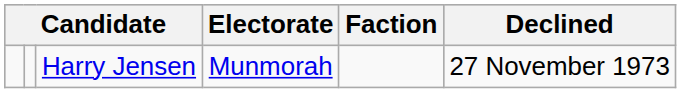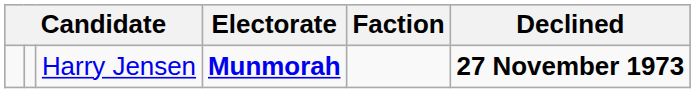(271, 66) normal -> (274, 66) bold
(560, 66) normal -> (570, 66) bold
